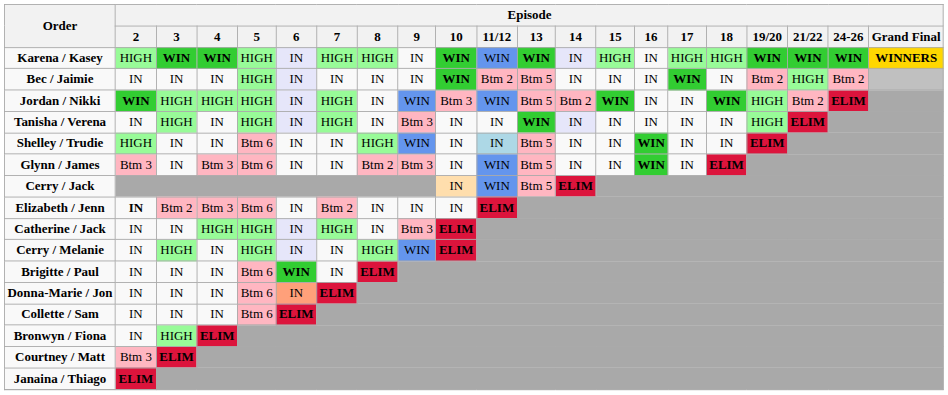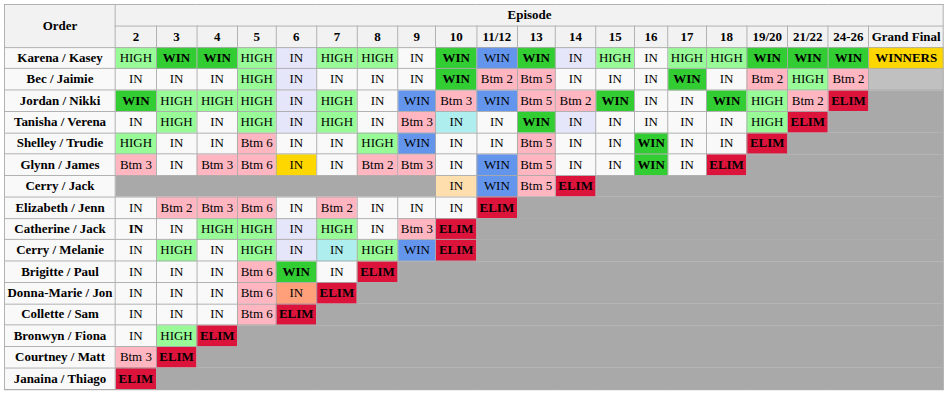(456, 122) no background -> (456, 122) paleturquoise background
(497, 143) lightblue background -> (497, 143) no background
(296, 165) no background -> (296, 165) gold background
(136, 207) bold -> (136, 207) normal
(136, 229) normal -> (136, 229) bold
(337, 250) no background -> (337, 250) paleturquoise background
